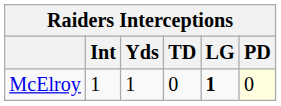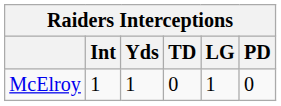(211, 84) bold -> (211, 84) normal
(249, 84) lightyellow background -> (249, 84) no background
